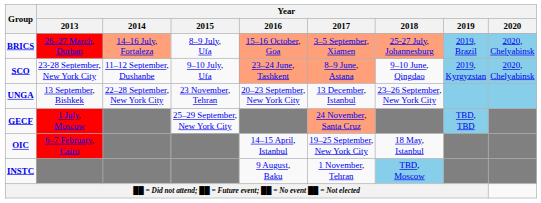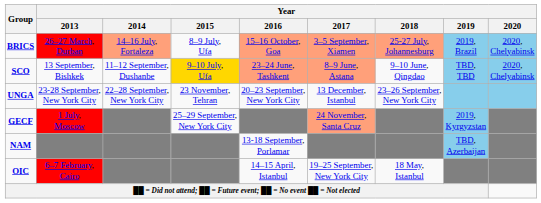(69, 70) 23-28 September, New York City -> (69, 70) 13 September, Bishkek
(205, 70) no background -> (205, 70) gold background
(466, 70) 2019, Kyrgyzstan -> (466, 70) TBD, TBD
(69, 95) 13 September, Bishkek -> (69, 95) 23-28 September, New York City
(466, 120) TBD, TBD -> (466, 120) 2019, Kyrgyzstan
+ row: (21, 145)
- row: (21, 170)
